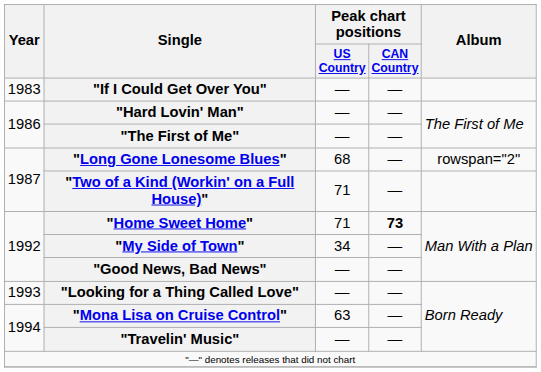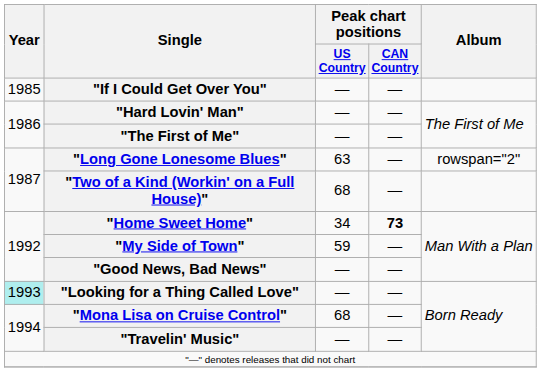(24, 89) 1983 -> (24, 89) 1985
(342, 159) 68 -> (342, 159) 63
(342, 191) 71 -> (342, 191) 68
(342, 222) 71 -> (342, 222) 34
(342, 246) 34 -> (342, 246) 59
(24, 292) no background -> (24, 292) paleturquoise background
(342, 316) 63 -> (342, 316) 68
